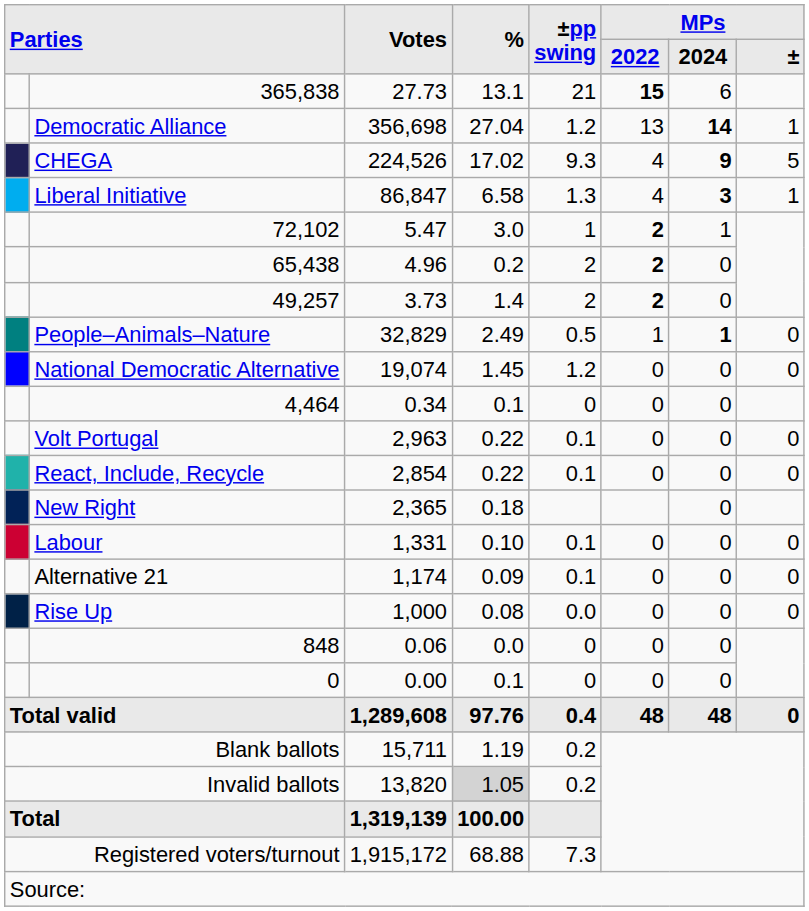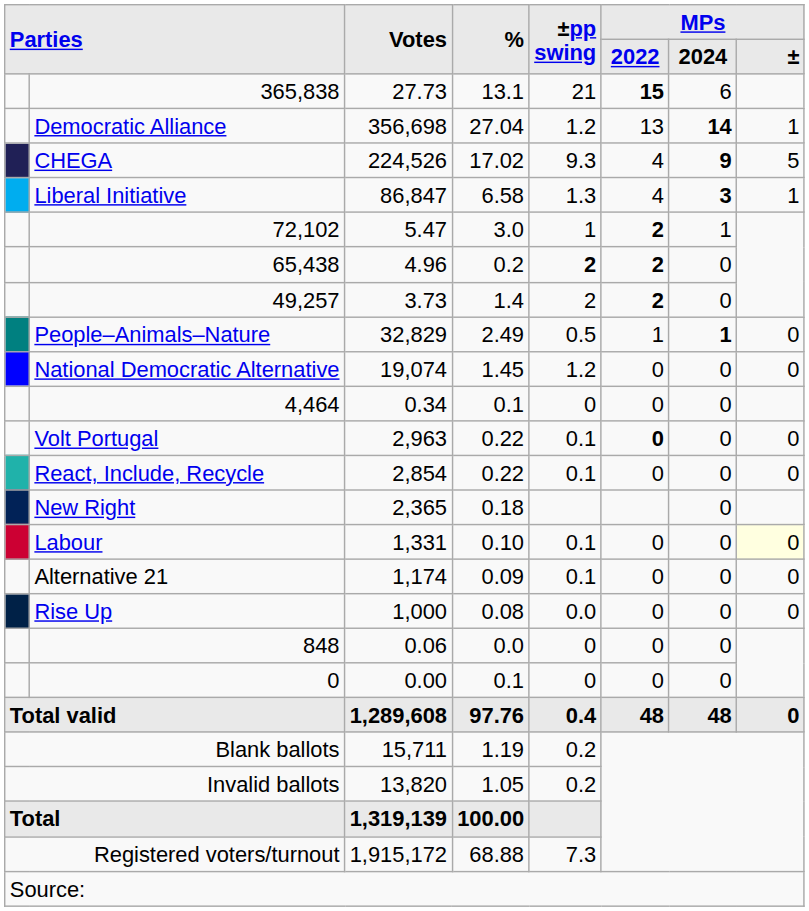(590, 265) normal -> (590, 265) bold
(658, 438) normal -> (658, 438) bold
(793, 542) no background -> (793, 542) lightyellow background
(503, 785) lightgrey background -> (503, 785) no background
